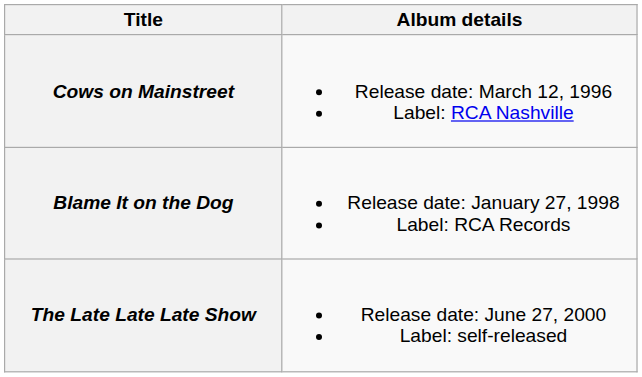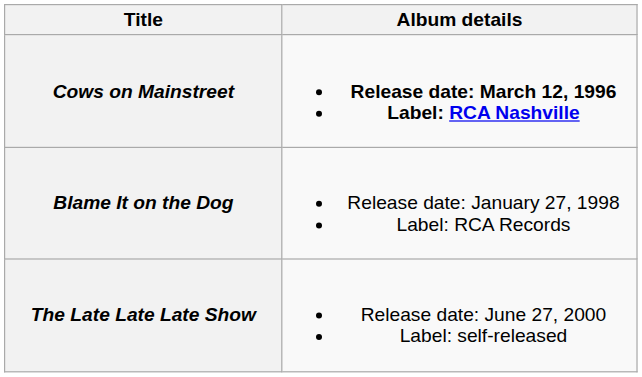(459, 102) normal -> (459, 102) bold
